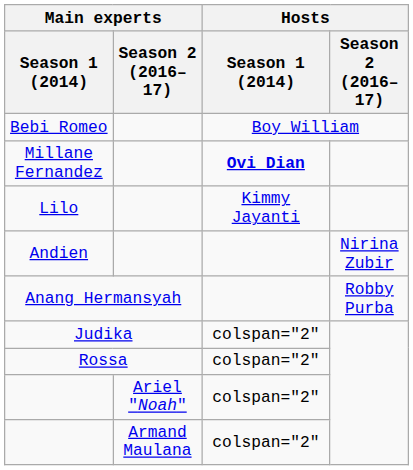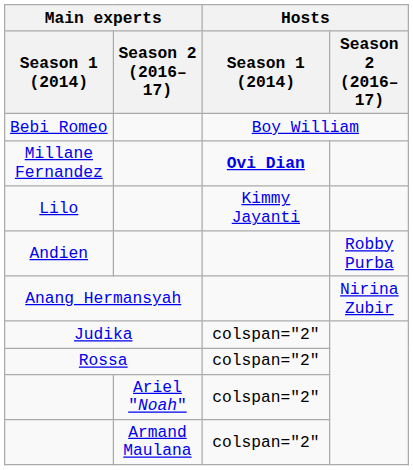(369, 253) Nirina Zubir -> (369, 253) Robby Purba
(369, 299) Robby Purba -> (369, 299) Nirina Zubir
